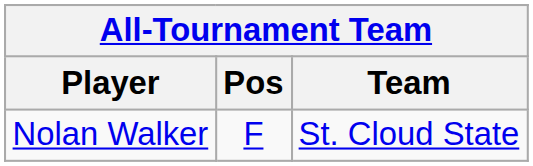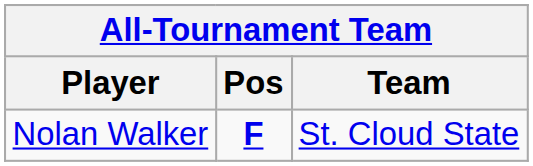(253, 134) normal -> (253, 134) bold
